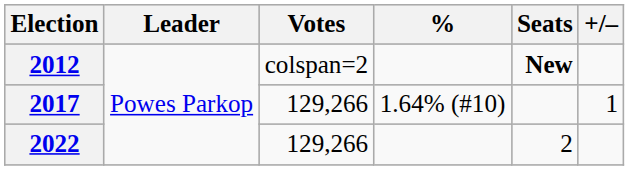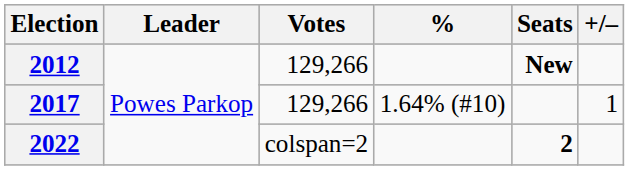(316, 64) colspan=2 -> (327, 64) 129,266
(327, 143) 129,266 -> (316, 143) colspan=2
(566, 143) normal -> (566, 143) bold
